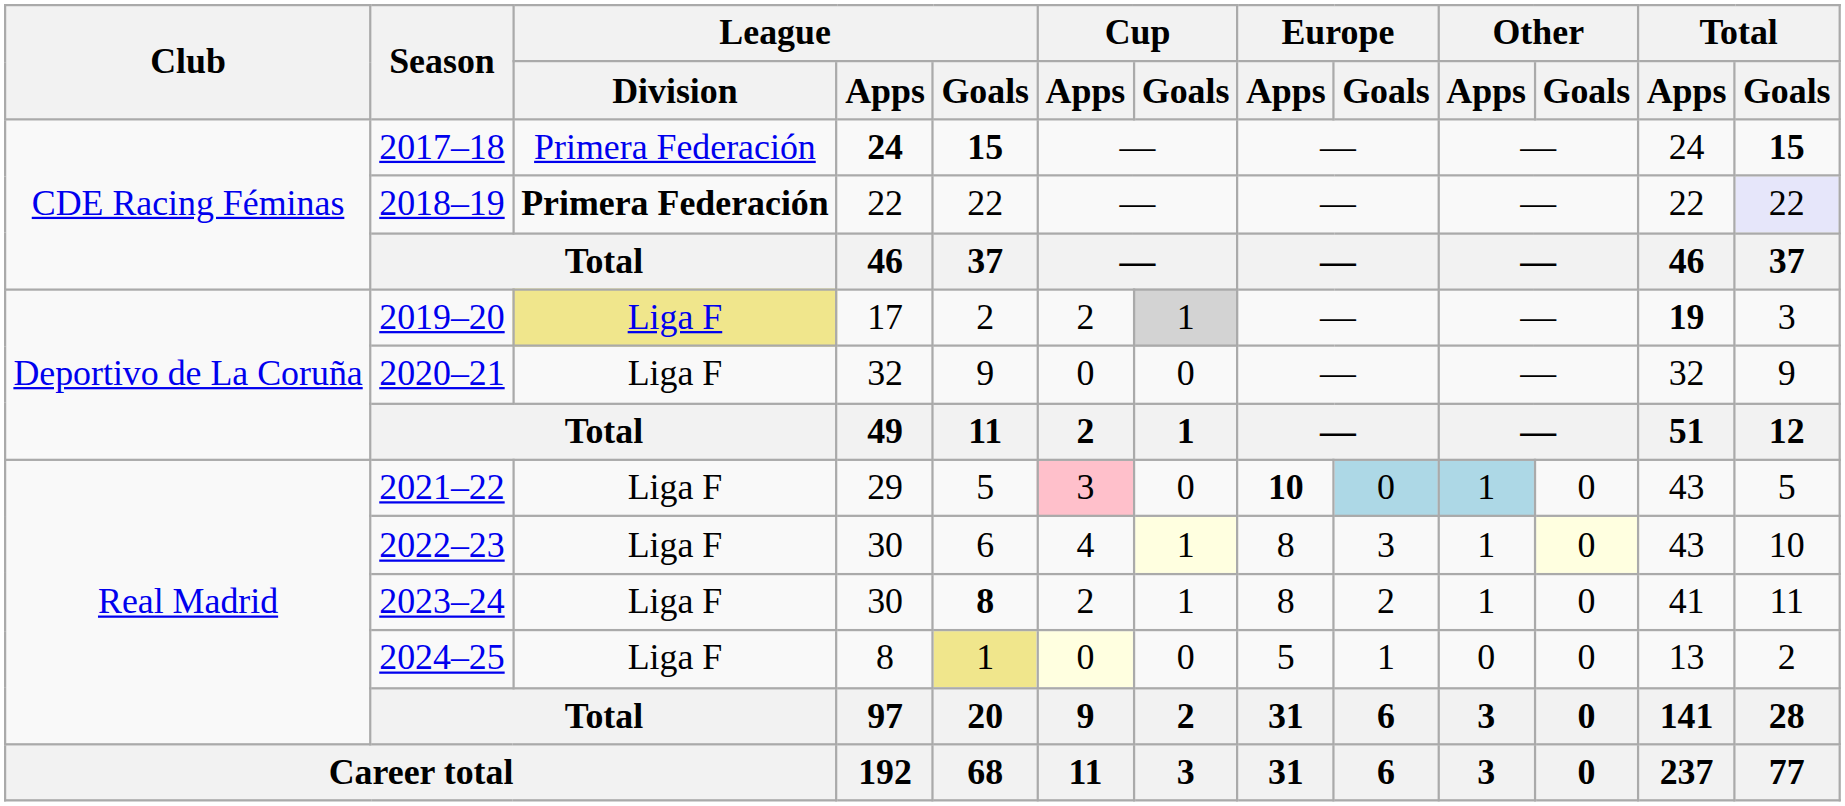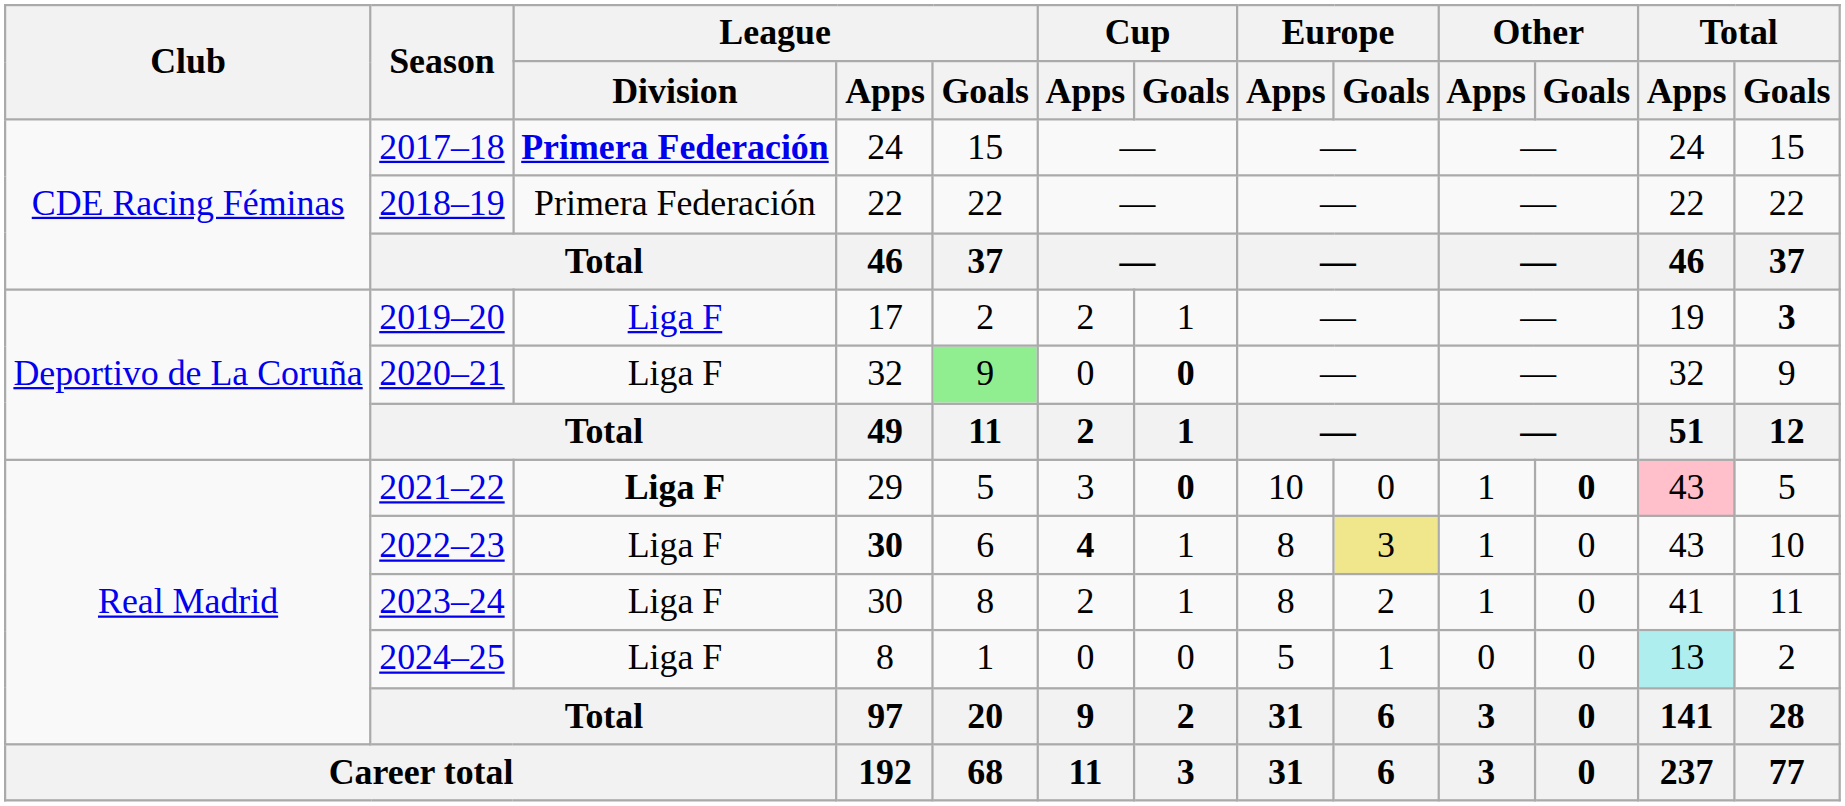(675, 146) normal -> (675, 146) bold
(885, 146) bold -> (885, 146) normal
(985, 146) bold -> (985, 146) normal
(1787, 146) bold -> (1787, 146) normal
(675, 203) bold -> (675, 203) normal
(1787, 203) lavender background -> (1787, 203) no background
(675, 317) khaki background -> (675, 317) no background
(1186, 317) lightgrey background -> (1186, 317) no background
(1687, 317) bold -> (1687, 317) normal
(1787, 317) normal -> (1787, 317) bold
(985, 373) no background -> (985, 373) lightgreen background
(1186, 373) normal -> (1186, 373) bold
(675, 487) normal -> (675, 487) bold
(1085, 487) pink background -> (1085, 487) no background
(1186, 487) normal -> (1186, 487) bold
(1286, 487) bold -> (1286, 487) normal
(1386, 487) lightblue background -> (1386, 487) no background
(1486, 487) lightblue background -> (1486, 487) no background
(1586, 487) normal -> (1586, 487) bold
(1687, 487) no background -> (1687, 487) pink background
(885, 544) normal -> (885, 544) bold
(1085, 544) normal -> (1085, 544) bold
(1186, 544) lightyellow background -> (1186, 544) no background
(1386, 544) no background -> (1386, 544) khaki background
(1586, 544) lightyellow background -> (1586, 544) no background
(985, 601) bold -> (985, 601) normal
(985, 658) khaki background -> (985, 658) no background
(1085, 658) lightyellow background -> (1085, 658) no background
(1687, 658) no background -> (1687, 658) paleturquoise background
